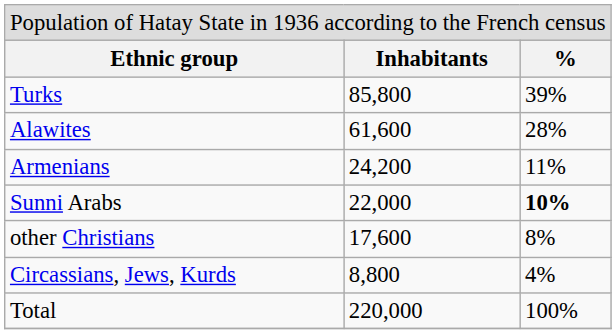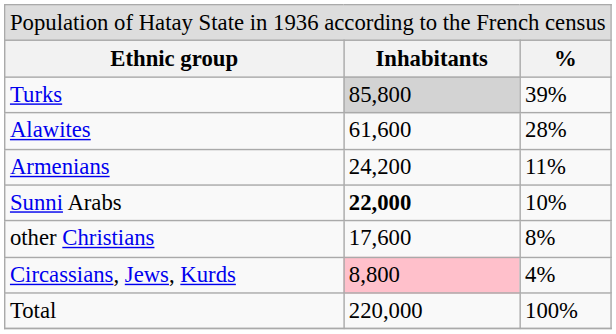(380, 94) no background -> (380, 94) lightgrey background
(380, 202) normal -> (380, 202) bold
(548, 202) bold -> (546, 202) normal
(374, 274) no background -> (374, 274) pink background
